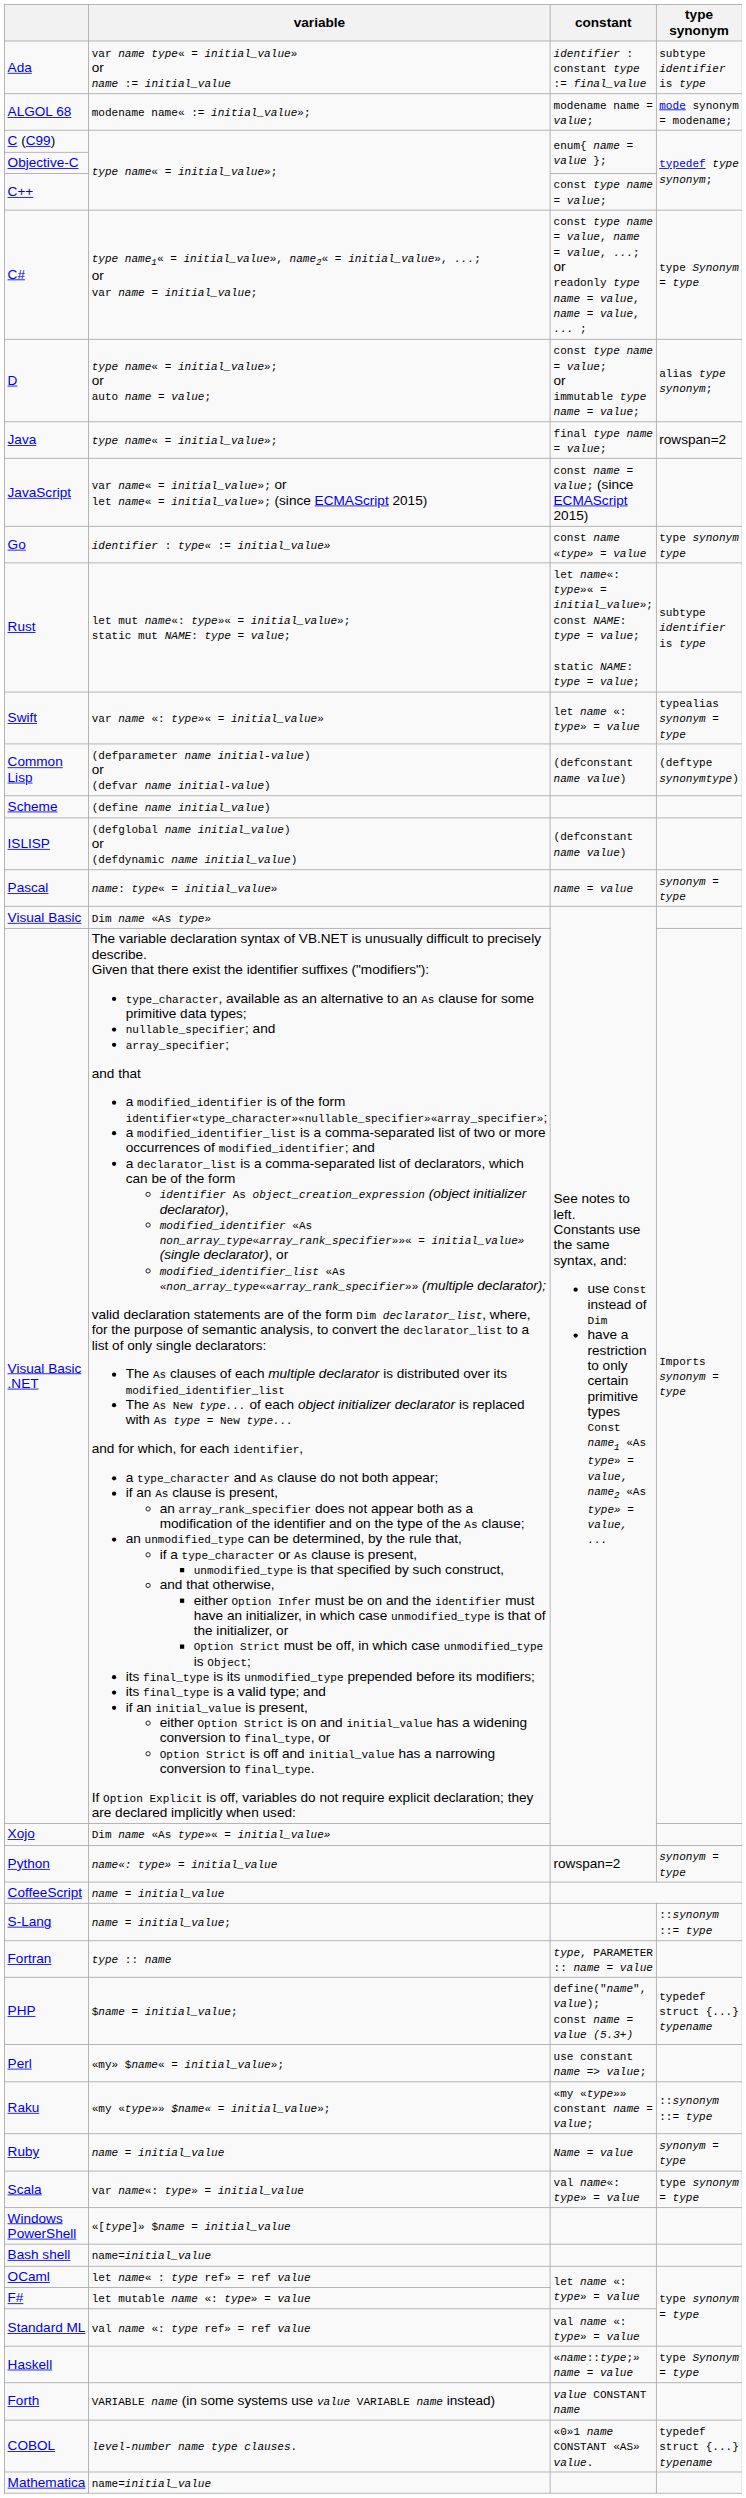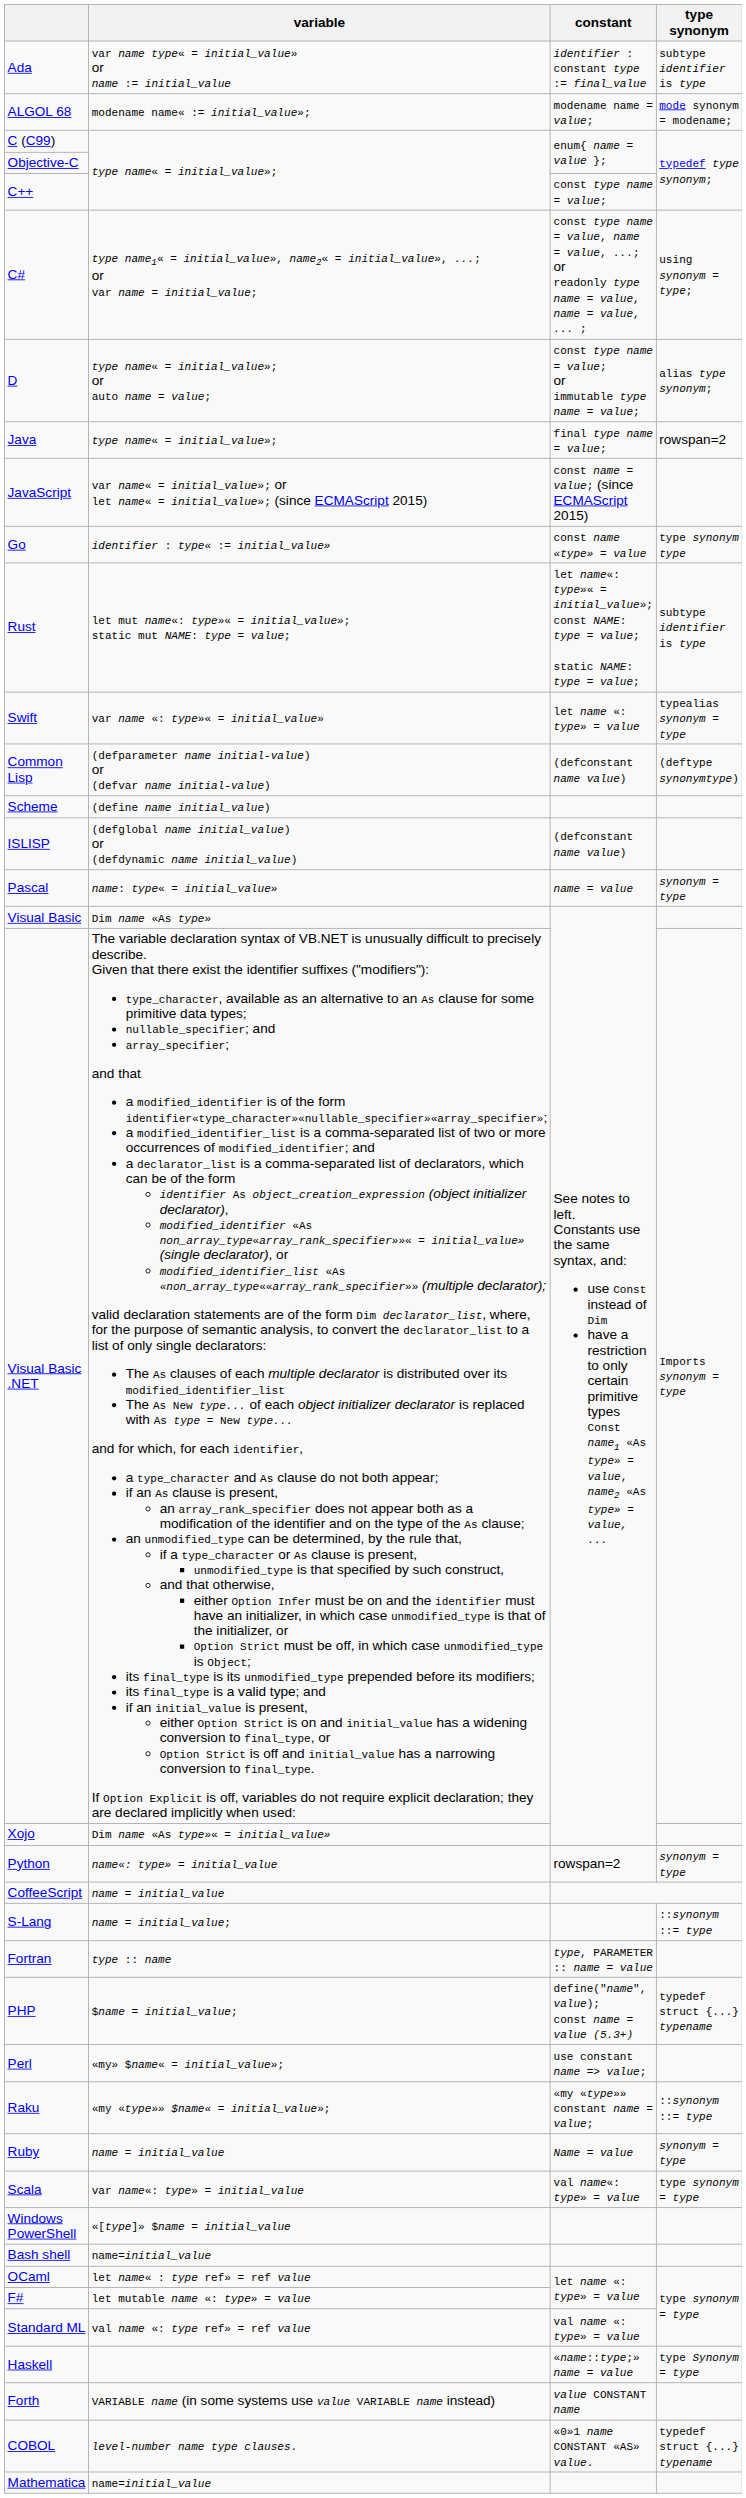(699, 276) type Synonym = type -> (689, 276) using synonym = type;
